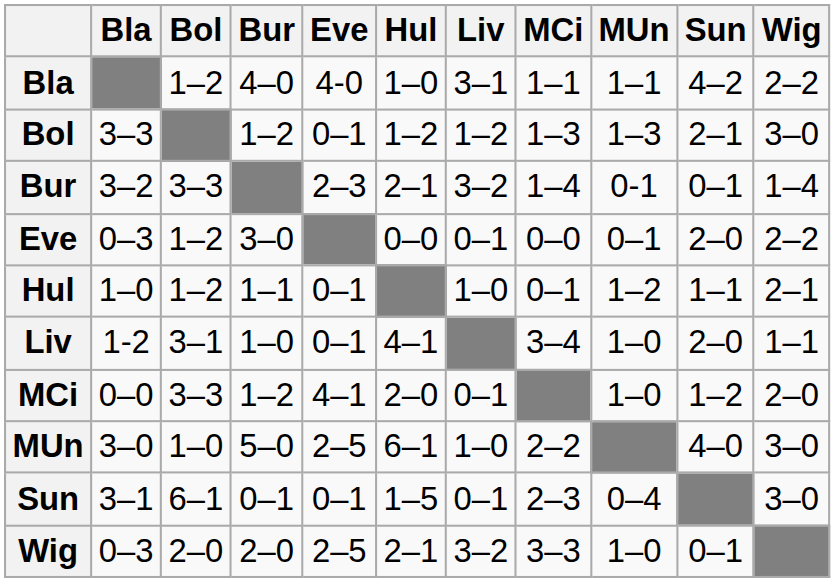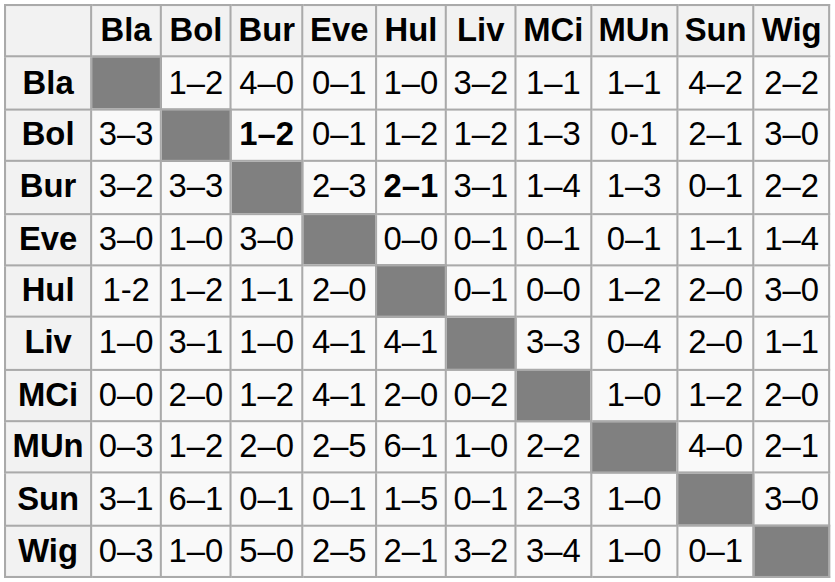(339, 82) 4-0 -> (339, 82) 0–1
(481, 82) 3–1 -> (481, 82) 3–2
(267, 134) normal -> (267, 134) bold
(634, 134) 1–3 -> (634, 134) 0-1
(411, 186) normal -> (411, 186) bold
(481, 186) 3–2 -> (481, 186) 3–1
(634, 186) 0-1 -> (634, 186) 1–3
(792, 186) 1–4 -> (792, 186) 2–2
(126, 238) 0–3 -> (126, 238) 3–0
(196, 238) 1–2 -> (196, 238) 1–0
(553, 238) 0–0 -> (553, 238) 0–1
(716, 238) 2–0 -> (716, 238) 1–1
(792, 238) 2–2 -> (792, 238) 1–4
(126, 290) 1–0 -> (126, 290) 1-2
(339, 290) 0–1 -> (339, 290) 2–0
(481, 290) 1–0 -> (481, 290) 0–1
(553, 290) 0–1 -> (553, 290) 0–0
(716, 290) 1–1 -> (716, 290) 2–0
(792, 290) 2–1 -> (792, 290) 3–0
(126, 342) 1-2 -> (126, 342) 1–0
(339, 342) 0–1 -> (339, 342) 4–1
(553, 342) 3–4 -> (553, 342) 3–3
(634, 342) 1–0 -> (634, 342) 0–4
(196, 394) 3–3 -> (196, 394) 2–0
(481, 394) 0–1 -> (481, 394) 0–2
(126, 446) 3–0 -> (126, 446) 0–3
(196, 446) 1–0 -> (196, 446) 1–2
(267, 446) 5–0 -> (267, 446) 2–0
(792, 446) 3–0 -> (792, 446) 2–1
(634, 498) 0–4 -> (634, 498) 1–0
(196, 550) 2–0 -> (196, 550) 1–0
(267, 550) 2–0 -> (267, 550) 5–0
(553, 550) 3–3 -> (553, 550) 3–4
